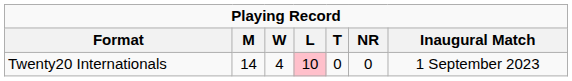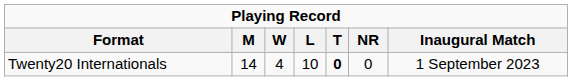(310, 64) pink background -> (310, 64) no background
(337, 64) normal -> (337, 64) bold
